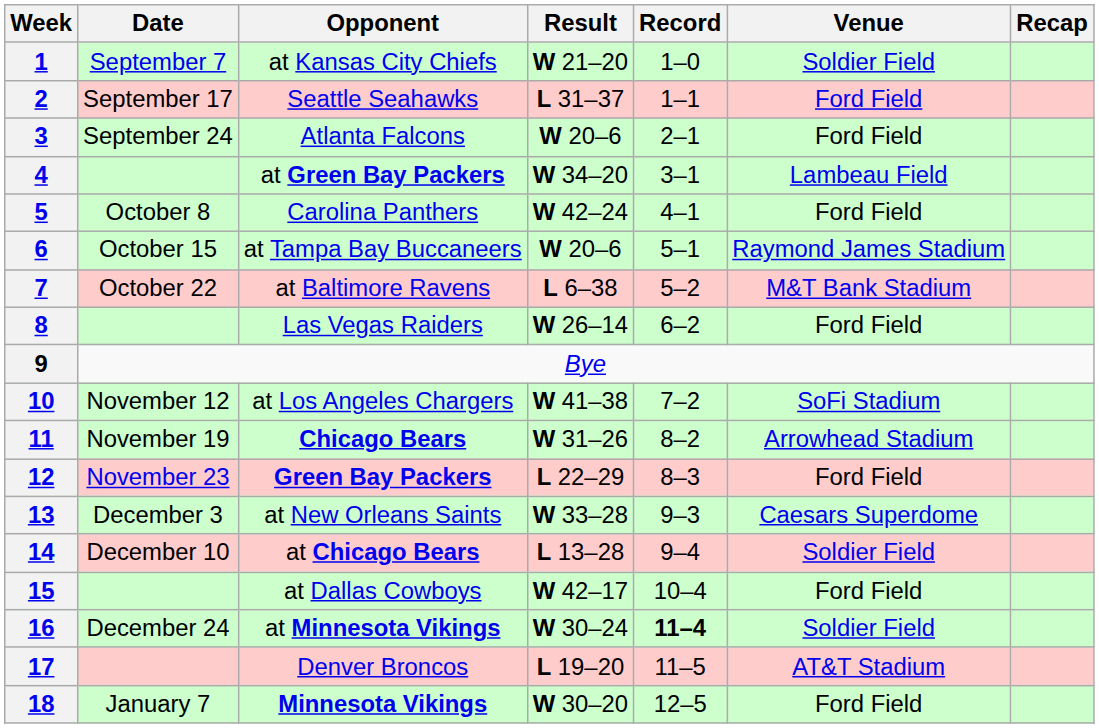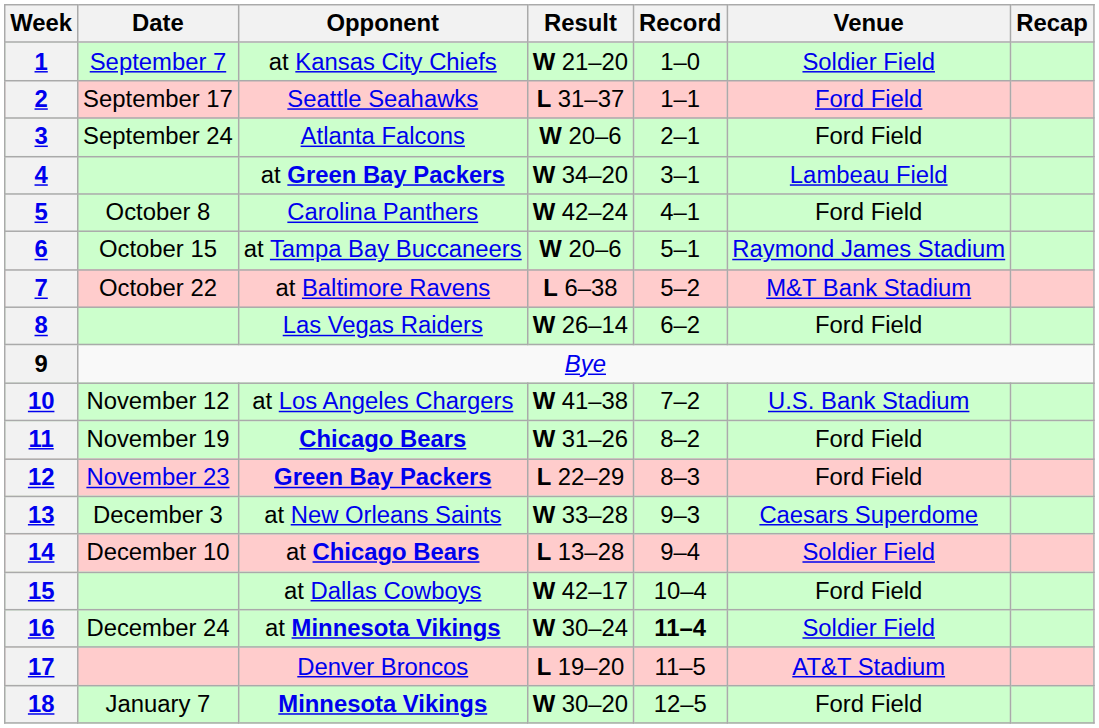(869, 401) SoFi Stadium -> (869, 401) U.S. Bank Stadium
(869, 439) Arrowhead Stadium -> (869, 439) Ford Field
